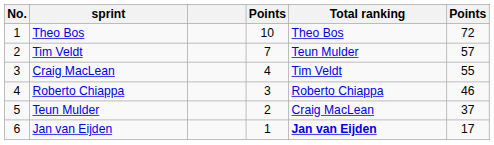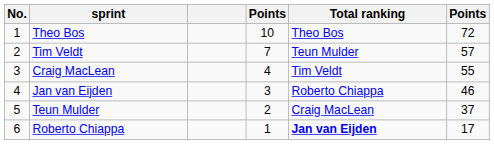(78, 91) Roberto Chiappa -> (72, 91) Jan van Eijden
(72, 129) Jan van Eijden -> (78, 129) Roberto Chiappa
